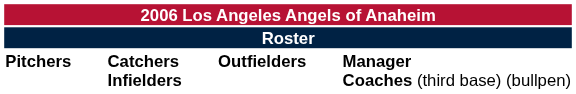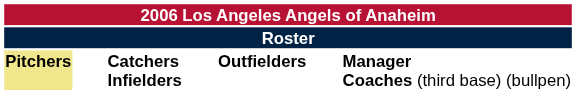(38, 61) no background -> (38, 61) khaki background
